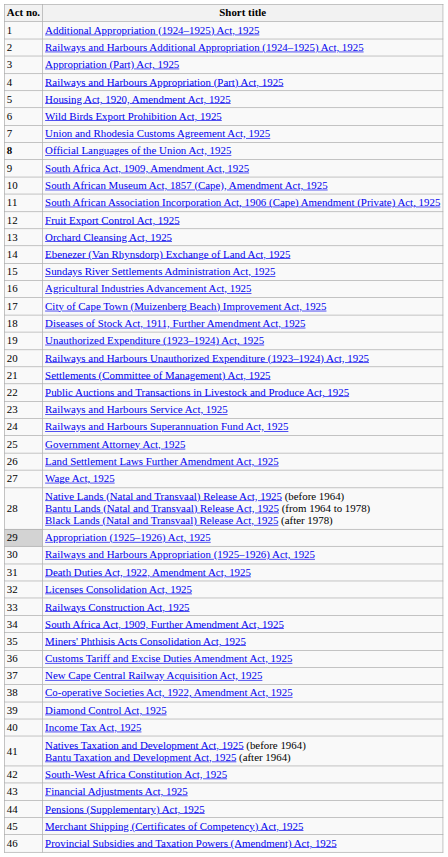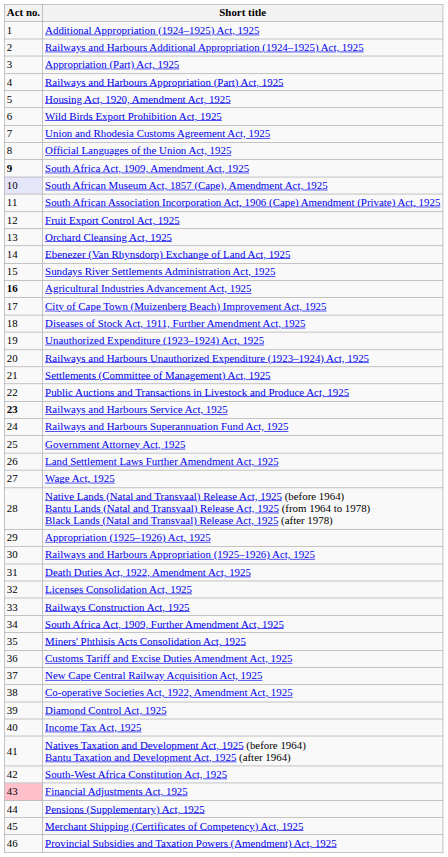(10, 151) bold -> (10, 151) normal
(10, 168) normal -> (10, 168) bold
(12, 185) no background -> (12, 185) lavender background
(12, 289) normal -> (12, 289) bold
(12, 409) normal -> (12, 409) bold
(12, 538) lightgrey background -> (12, 538) no background
(12, 791) no background -> (12, 791) pink background
